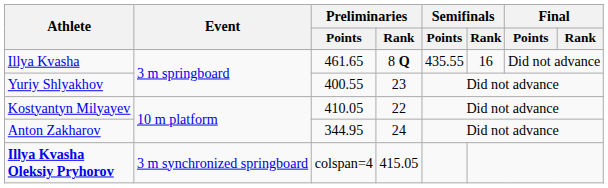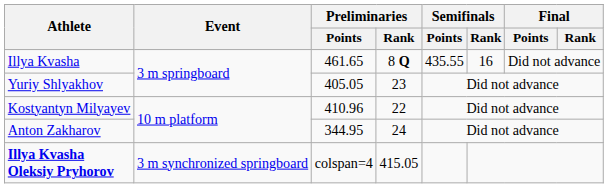(344, 85) 400.55 -> (344, 85) 405.05
(344, 108) 410.05 -> (344, 108) 410.96
